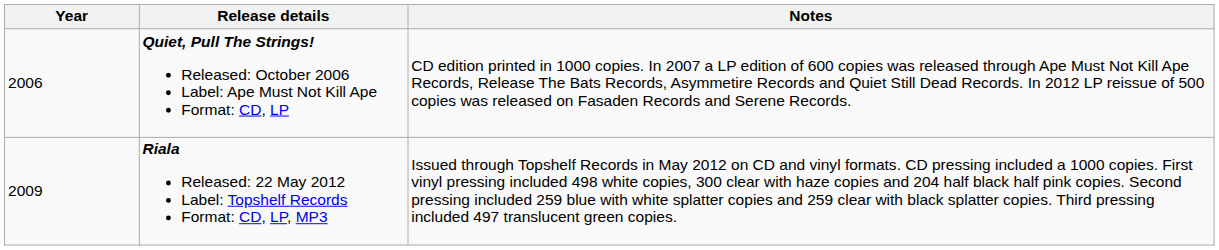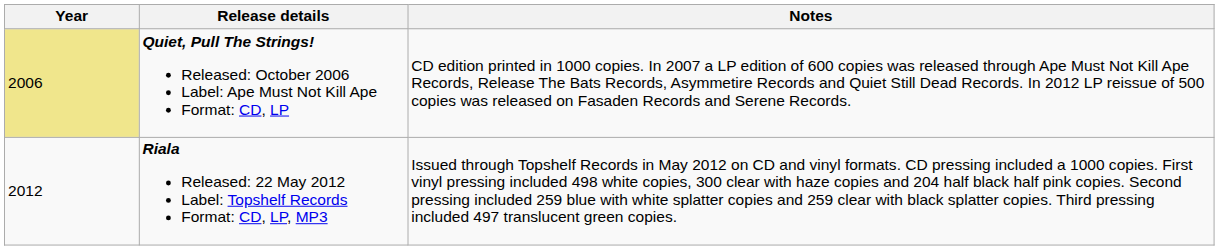(25, 83) no background -> (25, 83) khaki background
(25, 191) 2009 -> (25, 191) 2012
